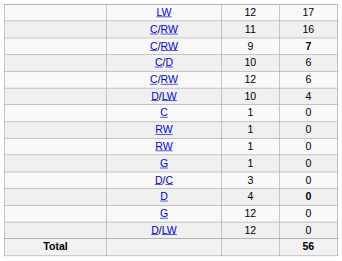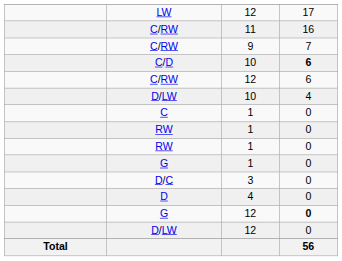(308, 46) bold -> (308, 46) normal
(308, 63) normal -> (308, 63) bold
(308, 197) bold -> (308, 197) normal
(308, 213) normal -> (308, 213) bold
